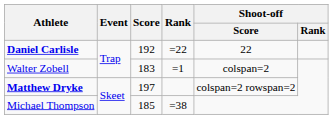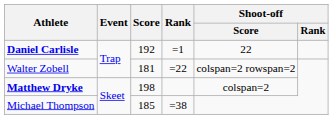(178, 50) =22 -> (178, 50) =1
(146, 68) 183 -> (146, 68) 181
(178, 68) =1 -> (178, 68) =22
(246, 68) colspan=2 -> (246, 68) colspan=2 rowspan=2
(146, 87) 197 -> (146, 87) 198
(246, 87) colspan=2 rowspan=2 -> (246, 87) colspan=2
